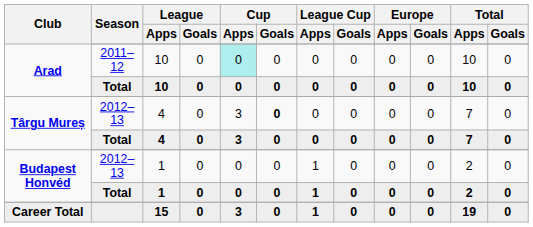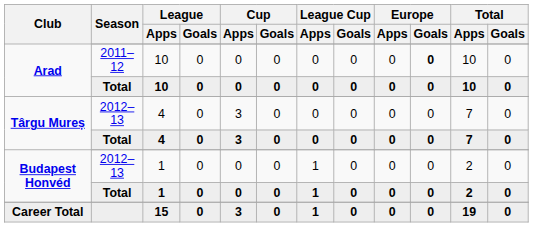(238, 61) paleturquoise background -> (238, 61) no background
(431, 61) normal -> (431, 61) bold
(277, 114) bold -> (277, 114) normal
